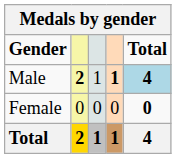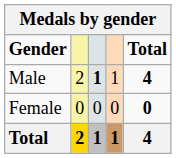(80, 79) bold -> (80, 79) normal
(97, 79) normal -> (97, 79) bold
(115, 79) bold -> (115, 79) normal
(147, 79) lightblue background -> (147, 79) no background
